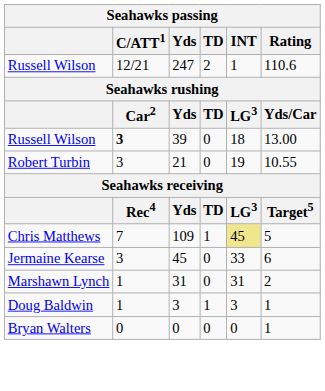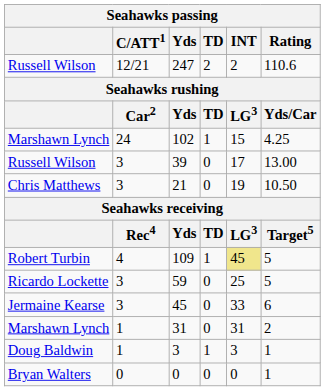(234, 66) 1 -> (234, 66) 2
+ row: (183, 139)
(120, 139) bold -> (120, 162) normal
(237, 139) 18 -> (237, 162) 17
(49, 162) Robert Turbin -> (54, 185) Chris Matthews
(280, 162) 10.55 -> (280, 185) 10.50
(54, 235) Chris Matthews -> (49, 258) Robert Turbin
(120, 235) 7 -> (120, 258) 4
+ row: (180, 281)
